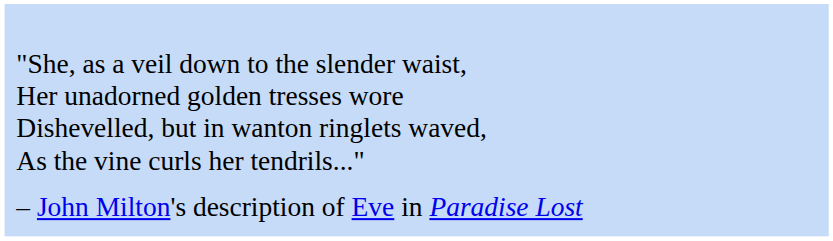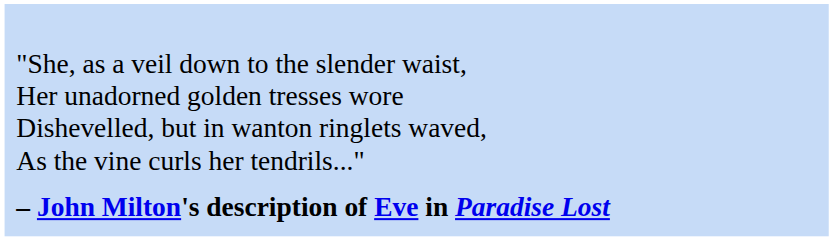(300, 207) normal -> (313, 207) bold
